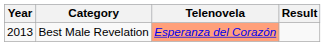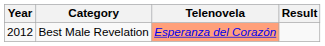(20, 32) 2013 -> (20, 32) 2012
